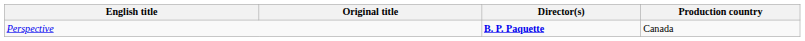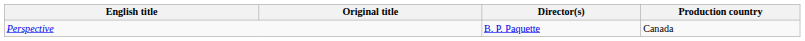(514, 28) bold -> (512, 28) normal
